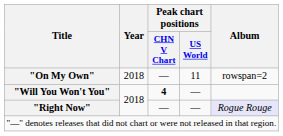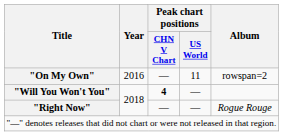(134, 76) 2018 -> (134, 76) 2016
(245, 108) lavender background -> (245, 108) no background
